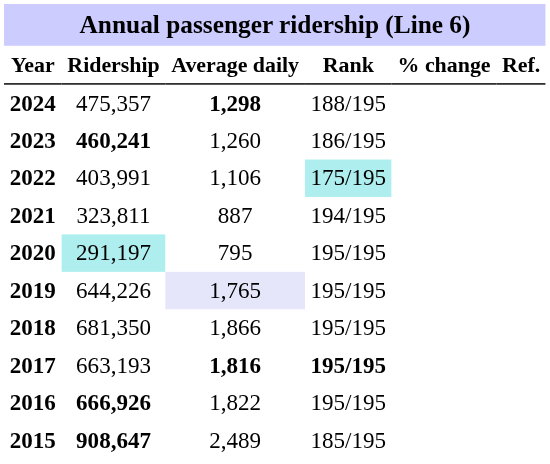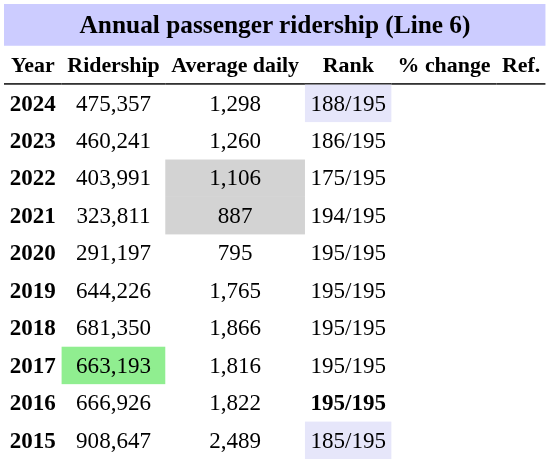(235, 103) bold -> (235, 103) normal
(348, 103) no background -> (348, 103) lavender background
(114, 140) bold -> (114, 140) normal
(235, 178) no background -> (235, 178) lightgrey background
(348, 178) paleturquoise background -> (348, 178) no background
(235, 215) no background -> (235, 215) lightgrey background
(114, 252) paleturquoise background -> (114, 252) no background
(235, 290) lavender background -> (235, 290) no background
(114, 365) no background -> (114, 365) lightgreen background
(235, 365) bold -> (235, 365) normal
(348, 365) bold -> (348, 365) normal
(114, 402) bold -> (114, 402) normal
(348, 402) normal -> (348, 402) bold
(114, 440) bold -> (114, 440) normal
(348, 440) no background -> (348, 440) lavender background
